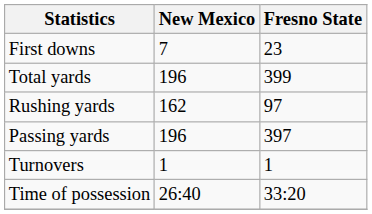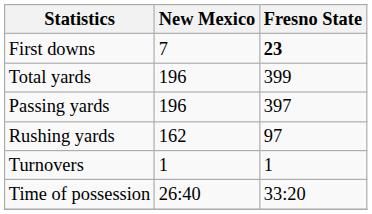(273, 48) normal -> (273, 48) bold
rows swapped: (62, 106) <-> (59, 135)
